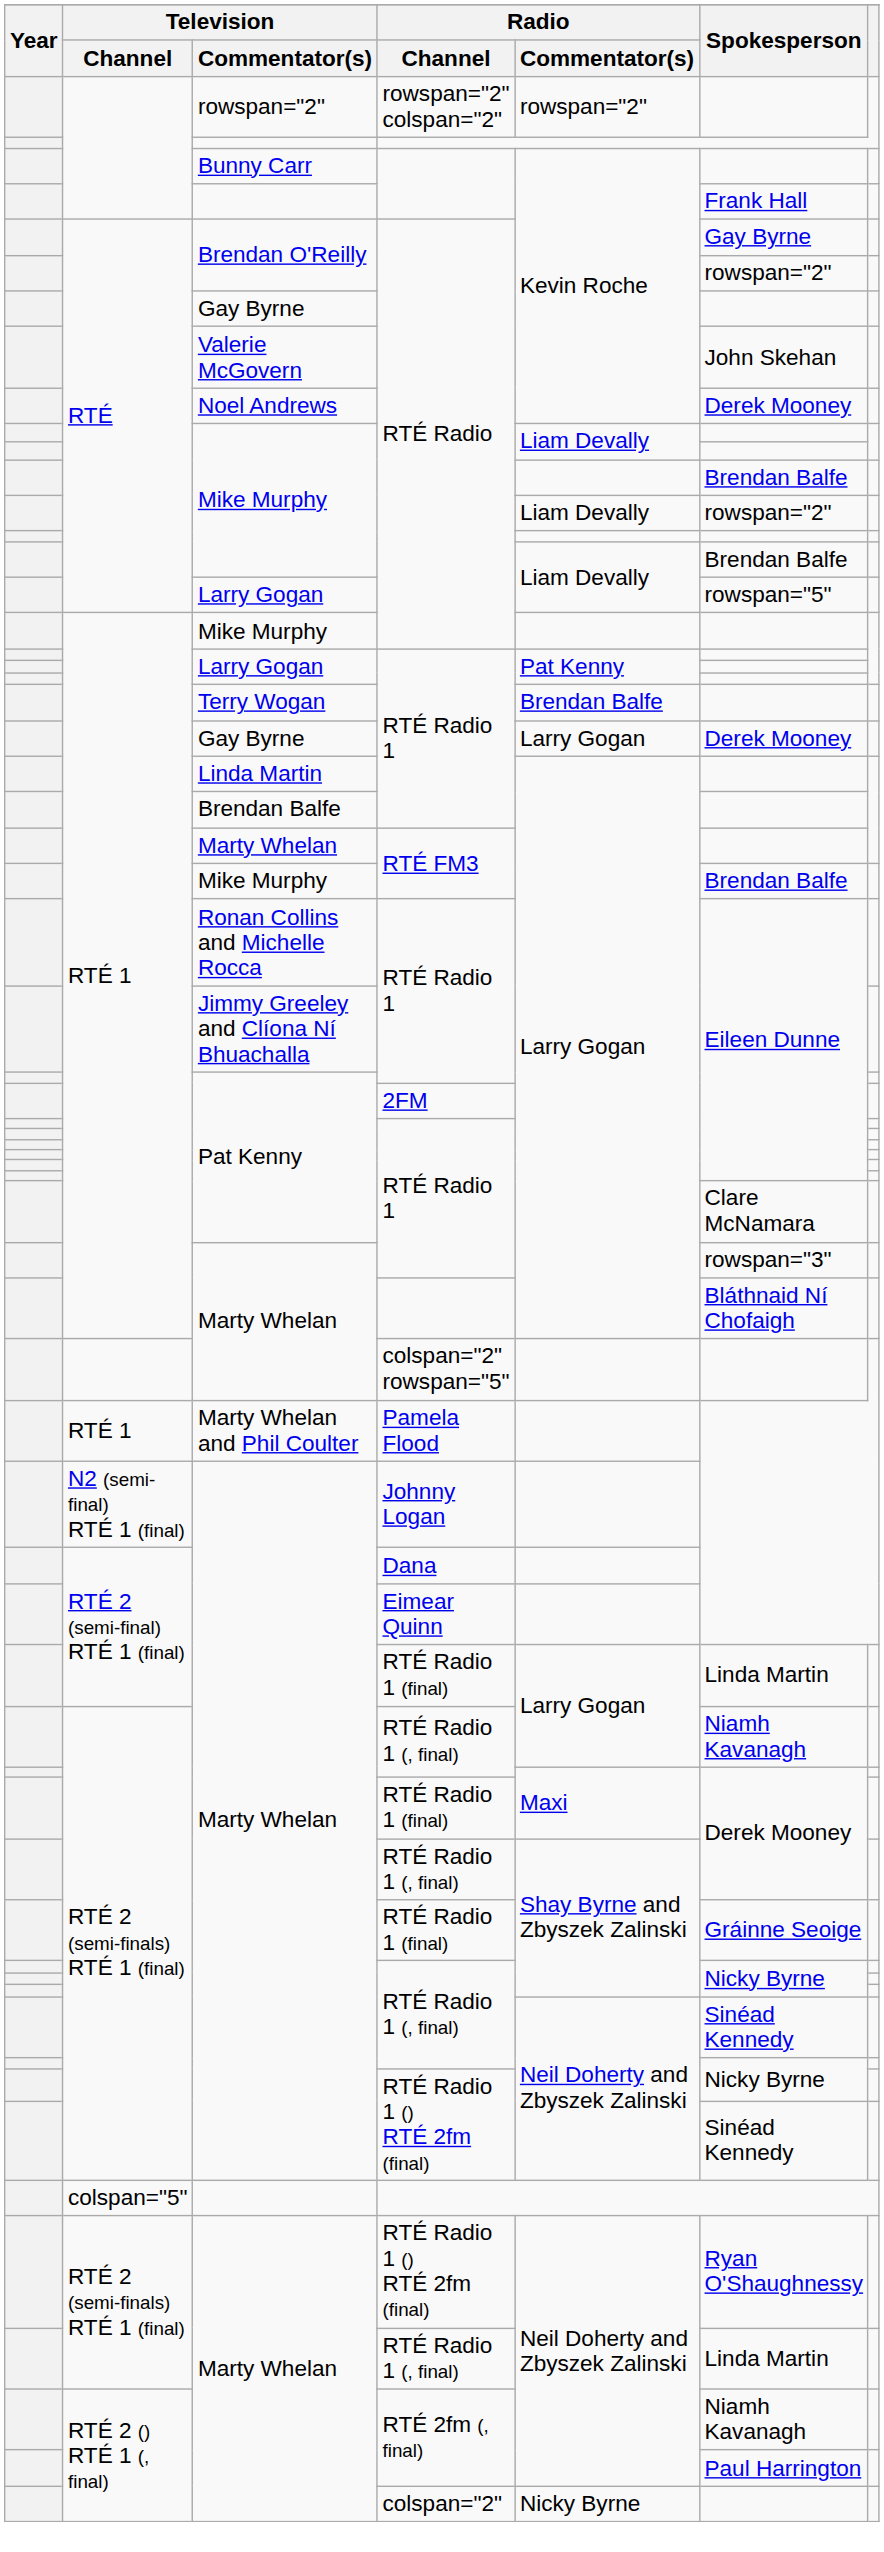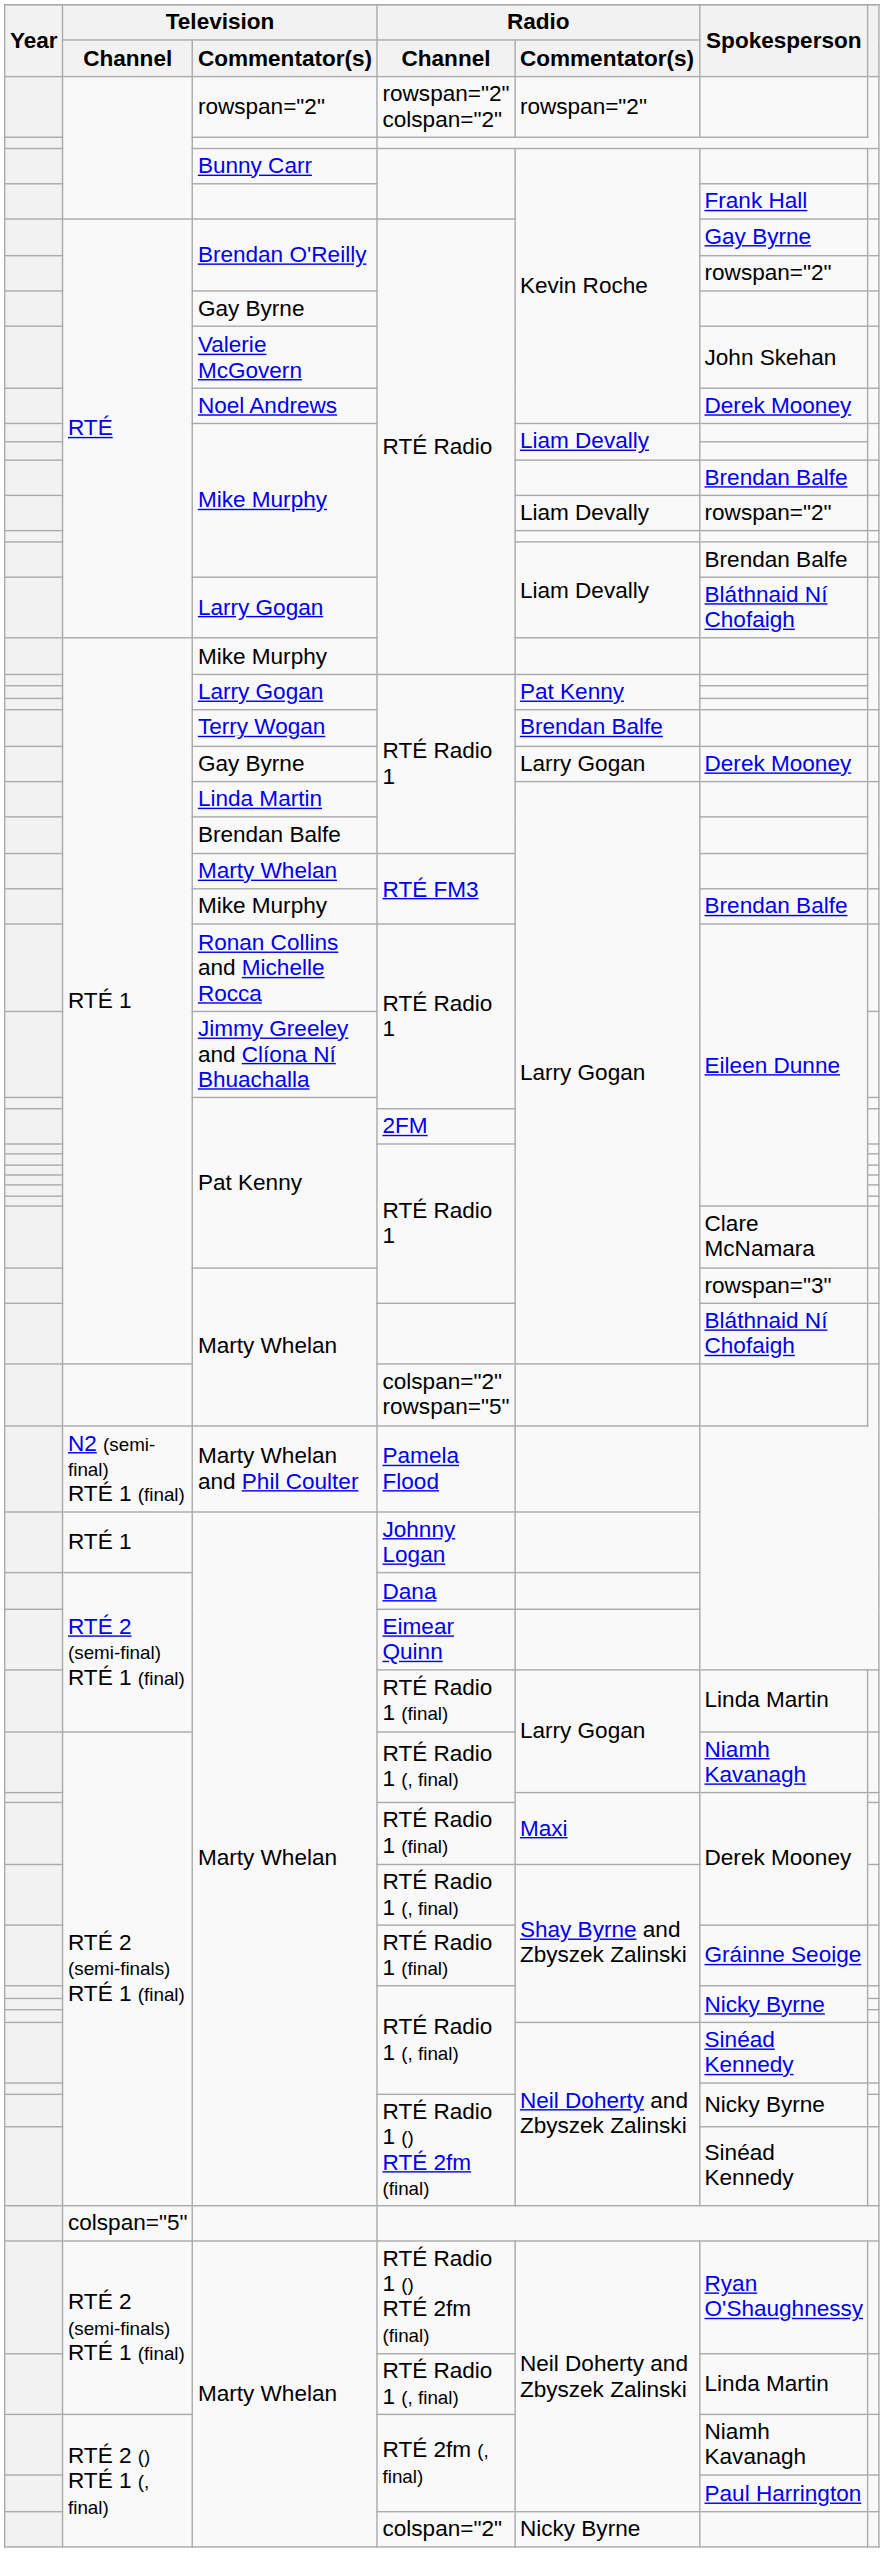(768, 594) rowspan="5" -> (766, 607) Bláthnaid Ní Chofaigh
(100, 1430) RTÉ 1 -> (126, 1468) N2 (semi-final) RTÉ 1 (final)
(126, 1504) N2 (semi-final) RTÉ 1 (final) -> (100, 1542) RTÉ 1
